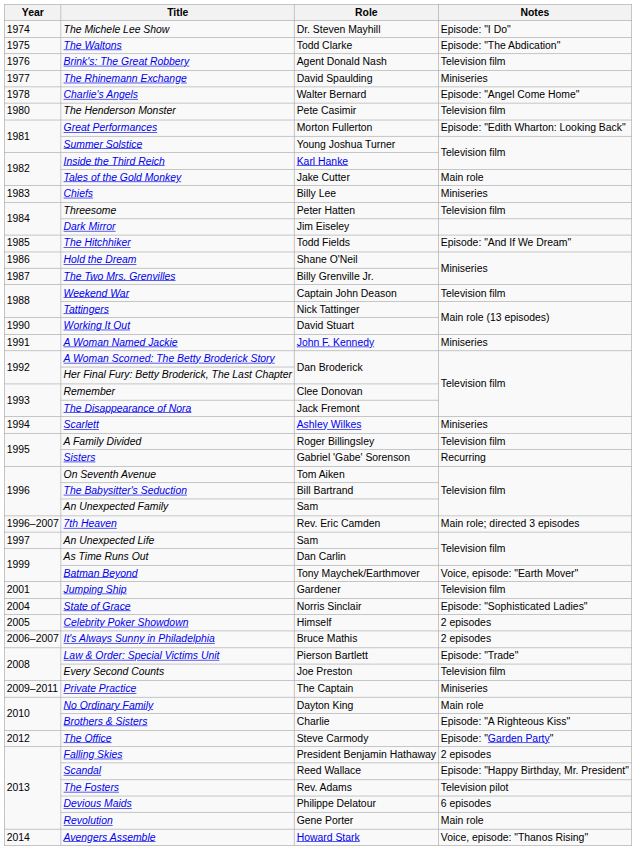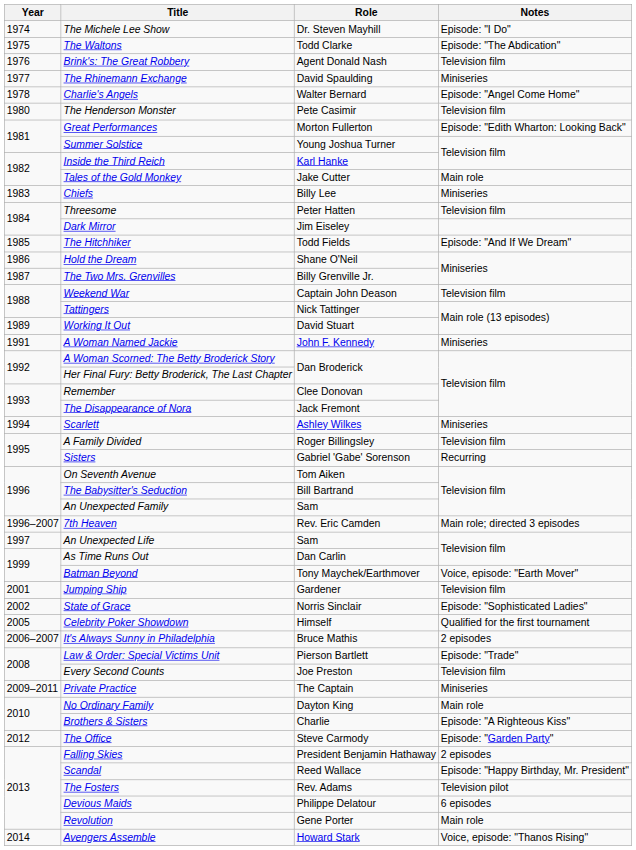(18, 326) 1990 -> (18, 326) 1989
(18, 606) 2004 -> (18, 606) 2002
(466, 623) 2 episodes -> (515, 623) Qualified for the first tournament
